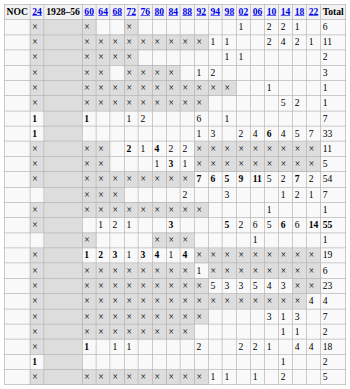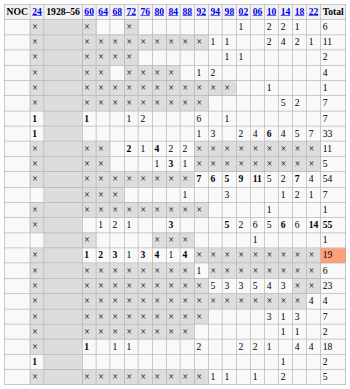(325, 73) 3 -> (325, 73) 4
(325, 103) 1 -> (325, 103) 7
(311, 179) 2 -> (311, 179) 4
(185, 194) 2 -> (185, 194) 1
(328, 255) no background -> (328, 255) lightsalmon background
